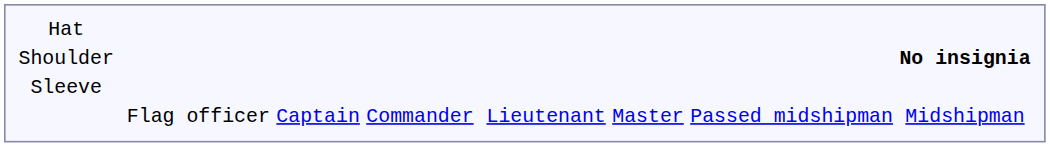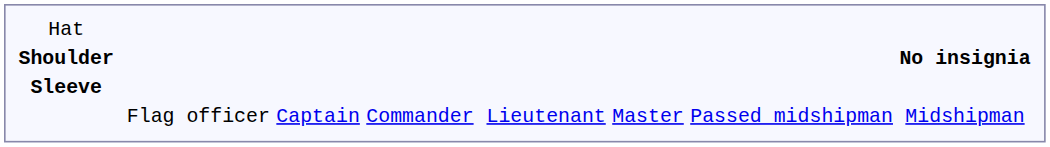(66, 59) normal -> (66, 59) bold
(66, 88) normal -> (66, 88) bold
